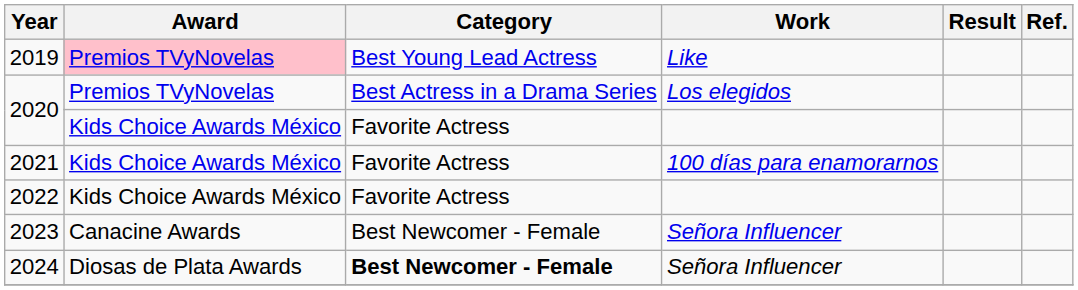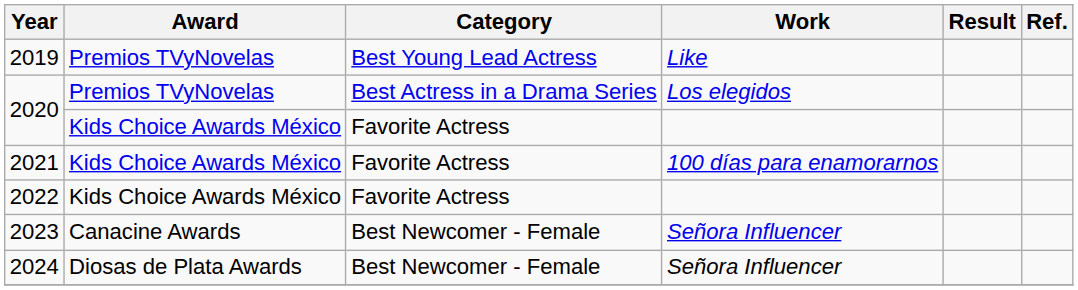(172, 57) pink background -> (172, 57) no background
(482, 267) bold -> (476, 267) normal
